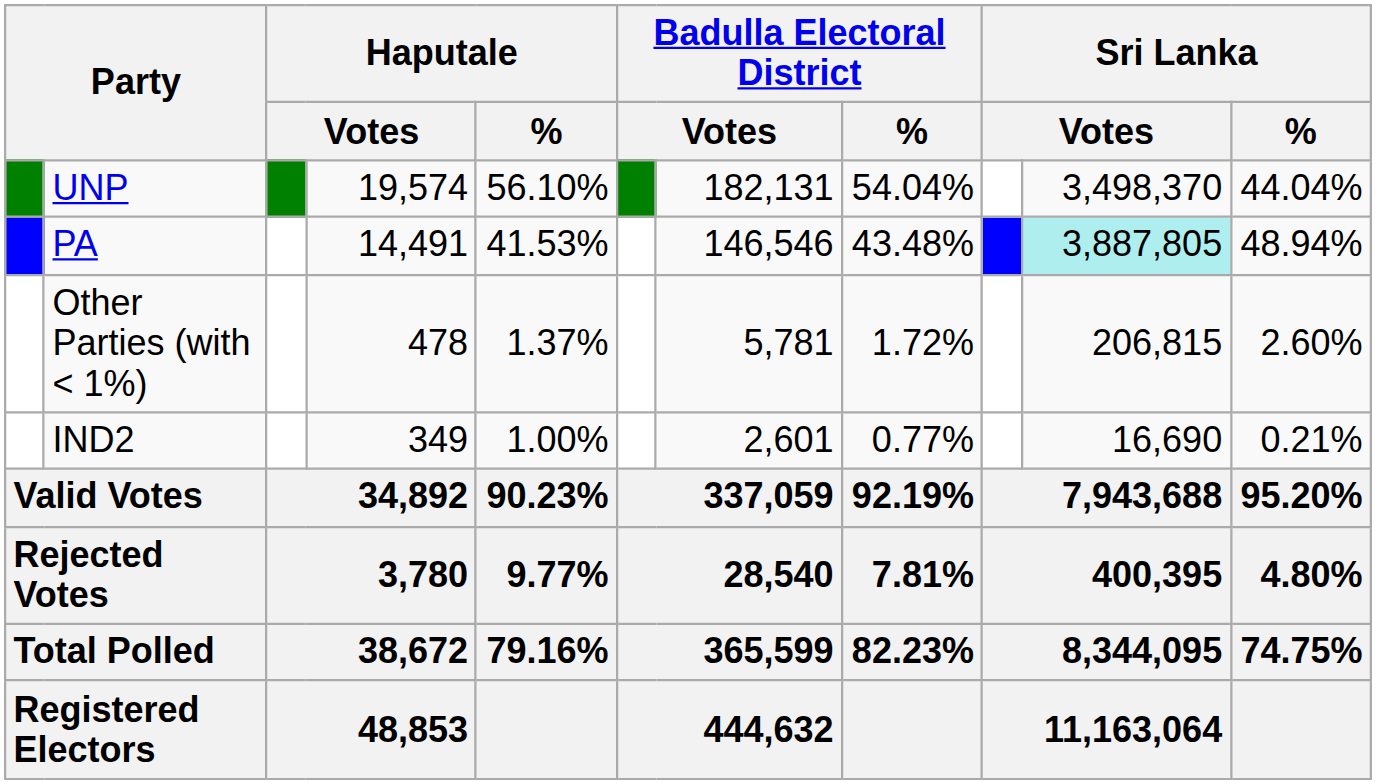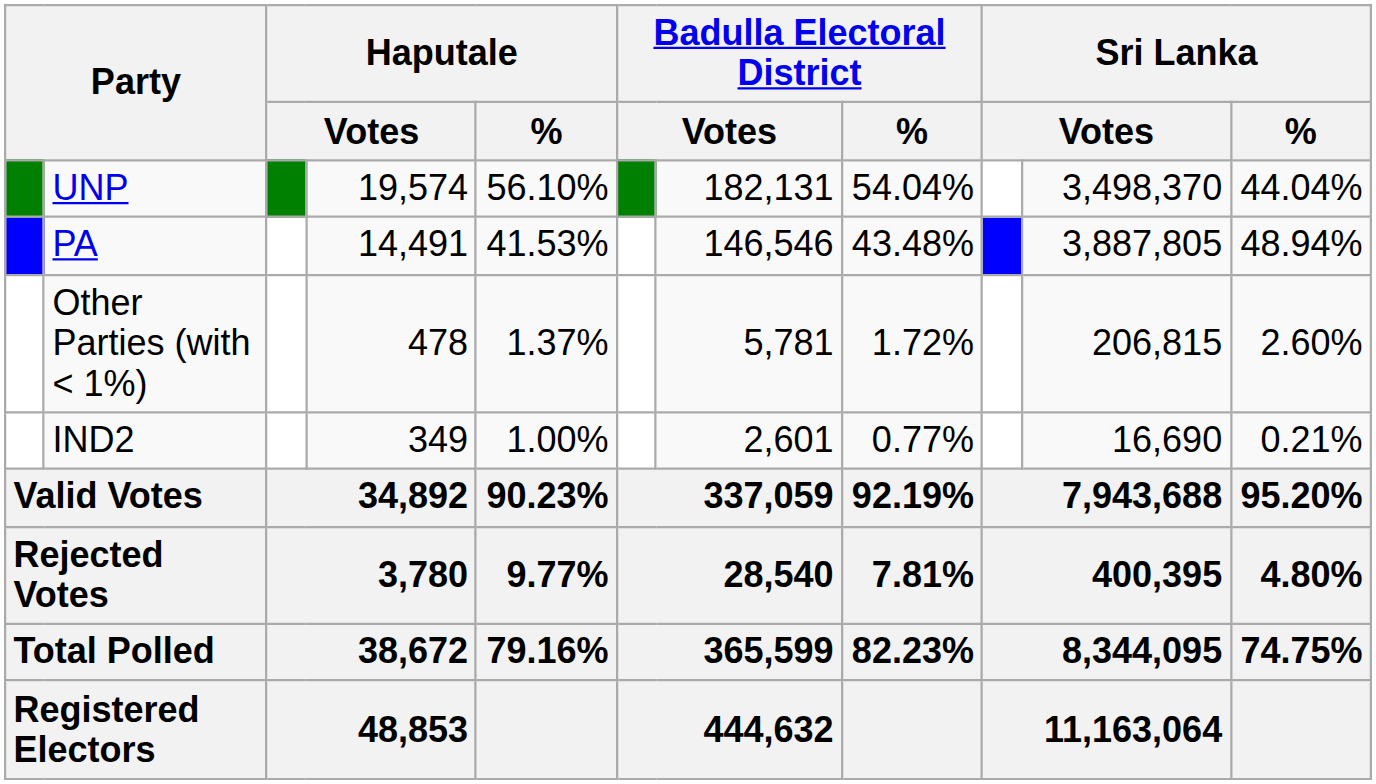(1142, 244) paleturquoise background -> (1142, 244) no background
